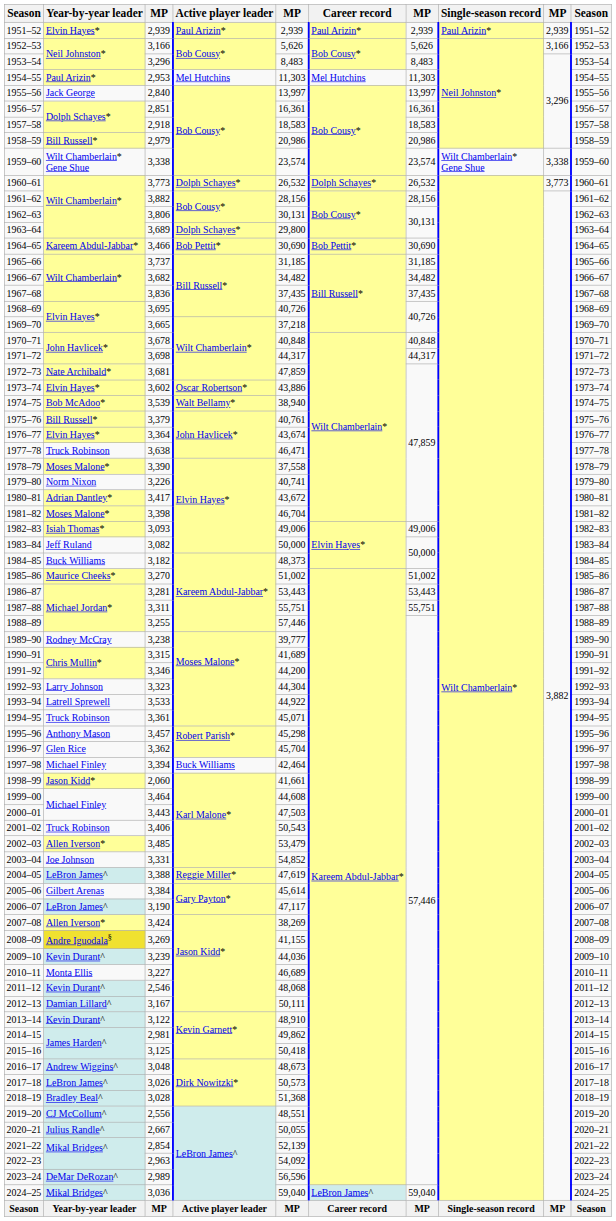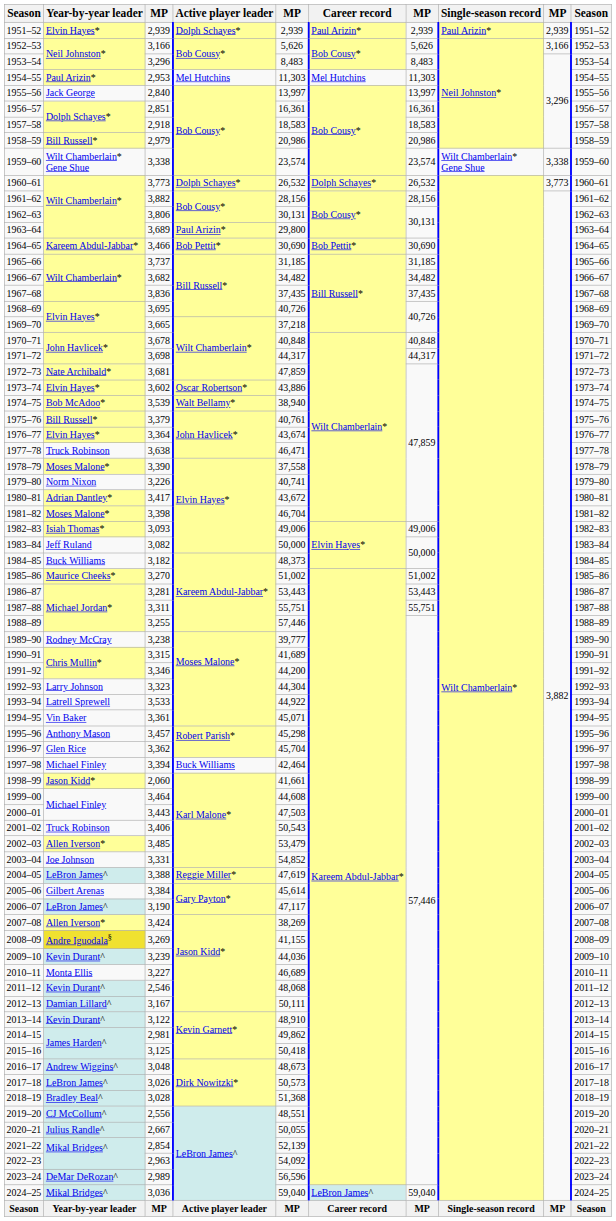(201, 30) Paul Arizin* -> (208, 30) Dolph Schayes*
(208, 230) Dolph Schayes* -> (201, 230) Paul Arizin*
(78, 718) Truck Robinson -> (66, 718) Vin Baker
